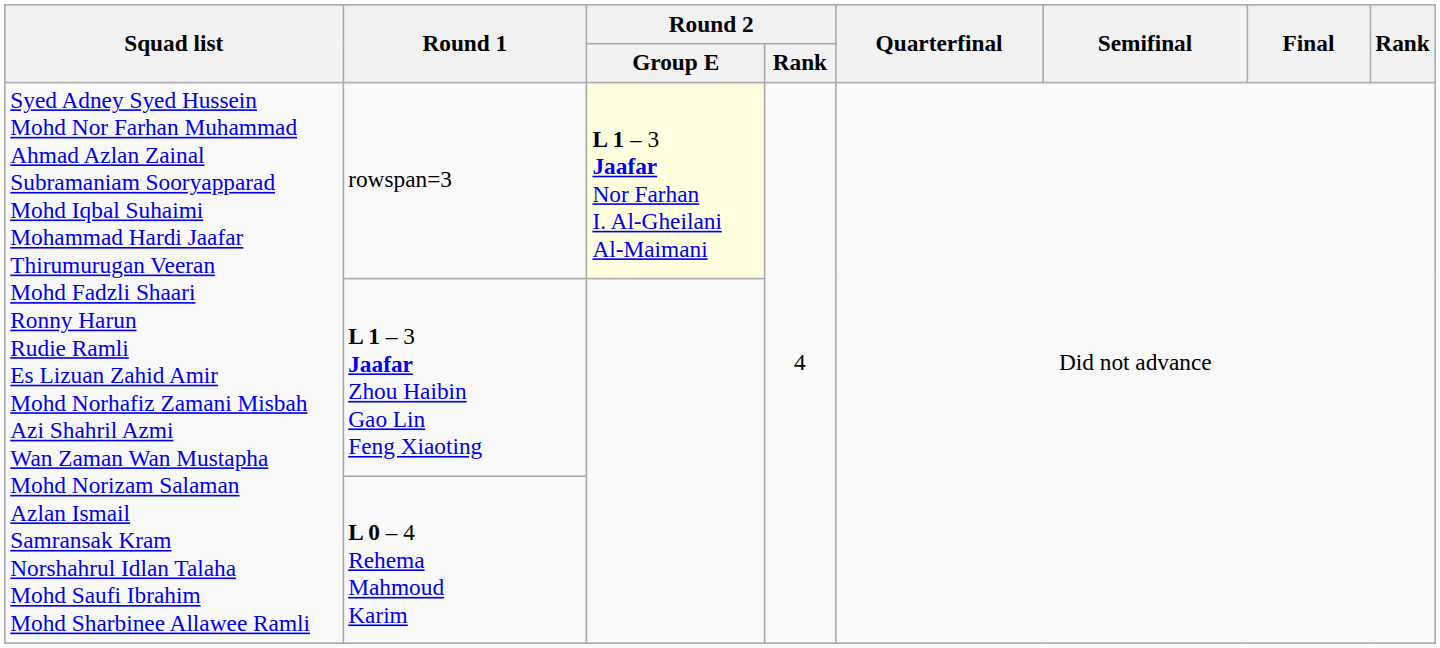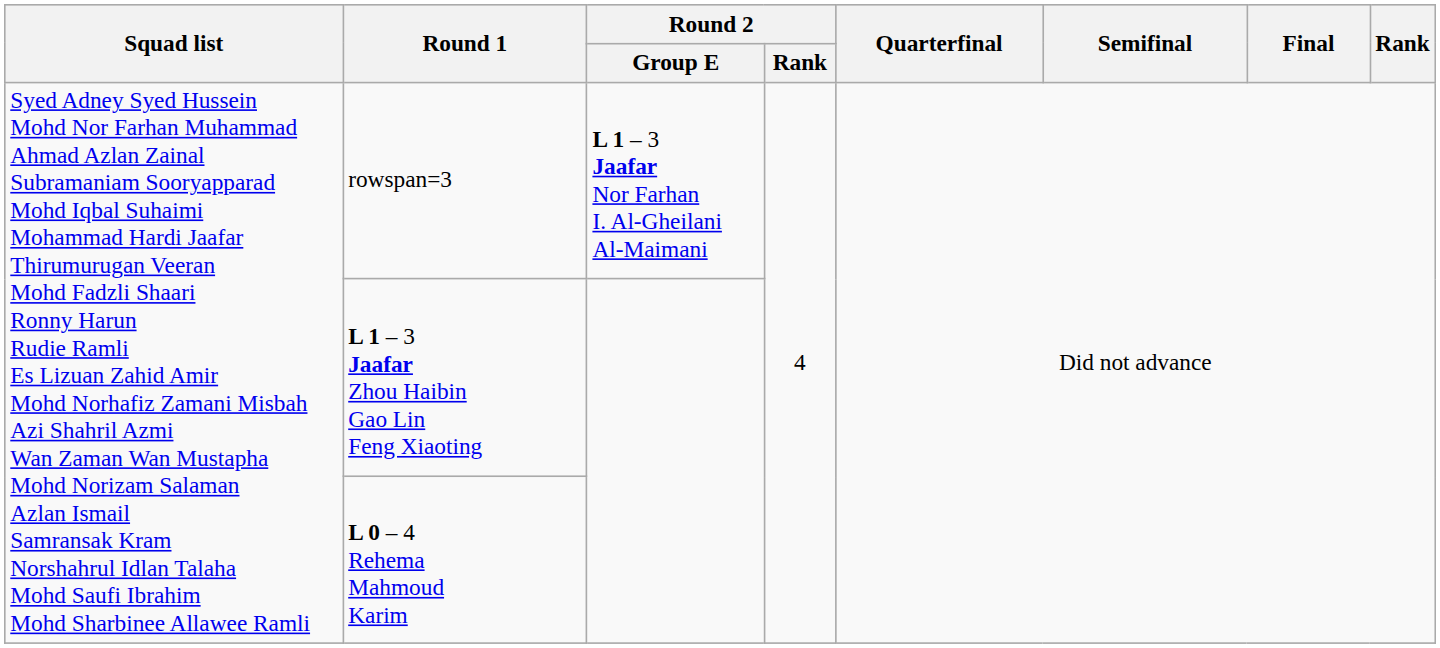(657, 194) lightyellow background -> (657, 194) no background
